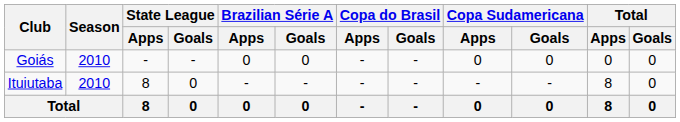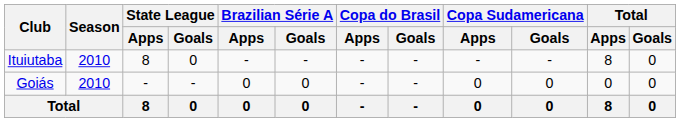rows swapped: (35, 83) <-> (35, 60)
